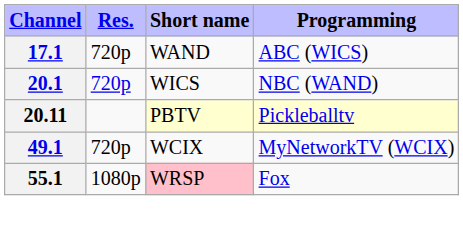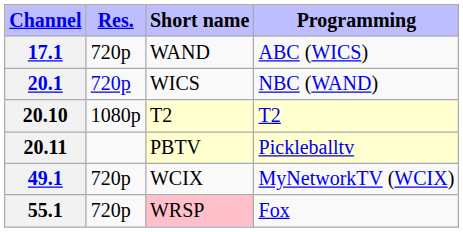+ row: (45, 115)
(116, 178) 1080p -> (111, 210) 720p
